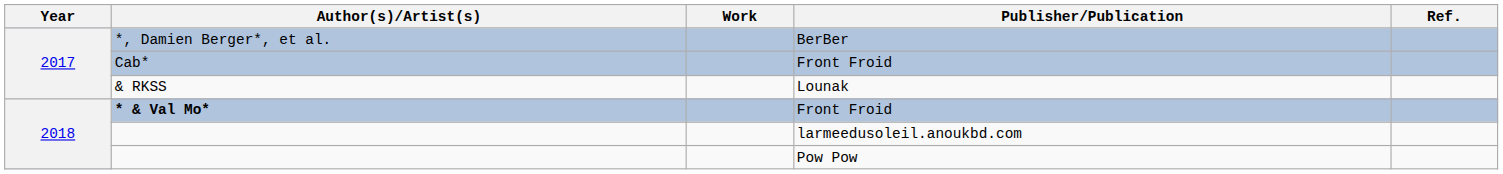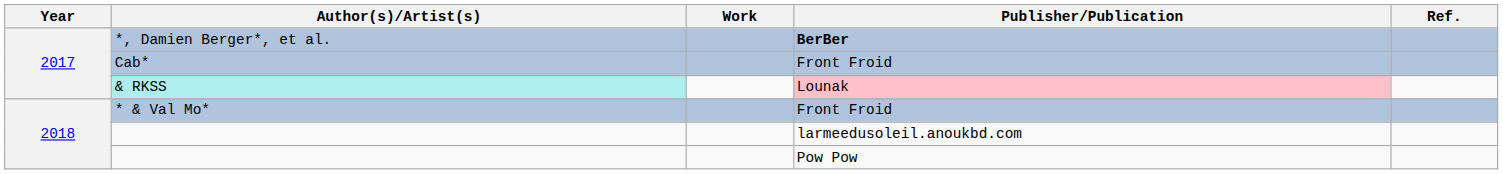(823, 40) normal -> (823, 40) bold
(141, 87) no background -> (141, 87) paleturquoise background
(823, 87) no background -> (823, 87) pink background
(162, 110) bold -> (162, 110) normal
